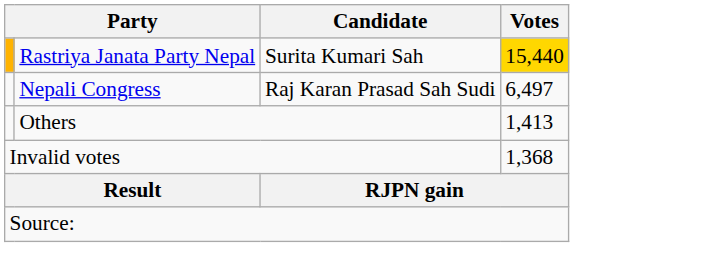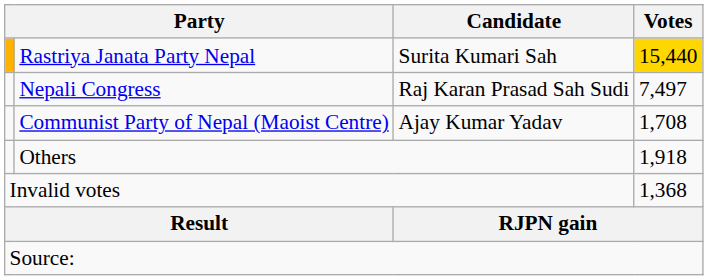(529, 88) 6,497 -> (663, 88) 7,497
+ row: (204, 122)
(529, 122) 1,413 -> (663, 156) 1,918
